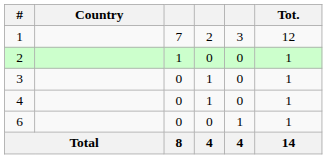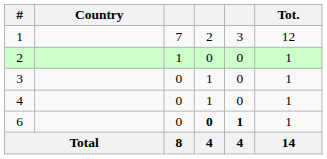(209, 121) normal -> (209, 121) bold
(240, 121) normal -> (240, 121) bold
